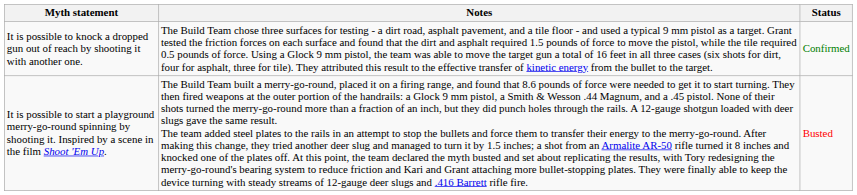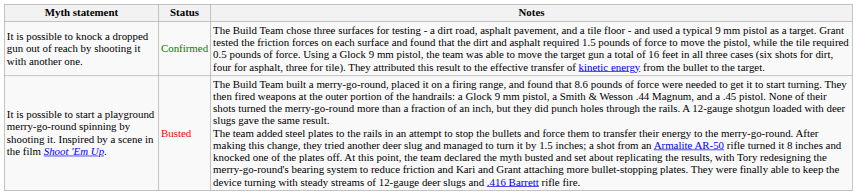columns swapped: (826, 13) <-> (479, 13)
